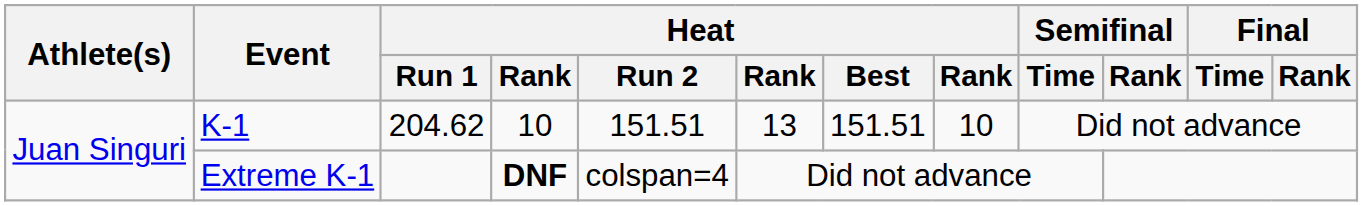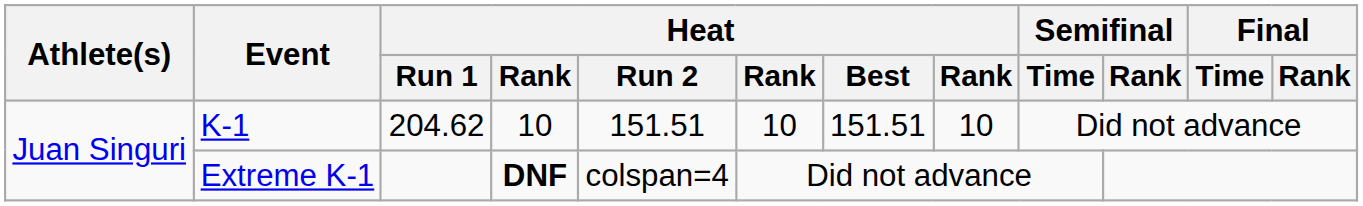(779, 126) 13 -> (779, 126) 10
